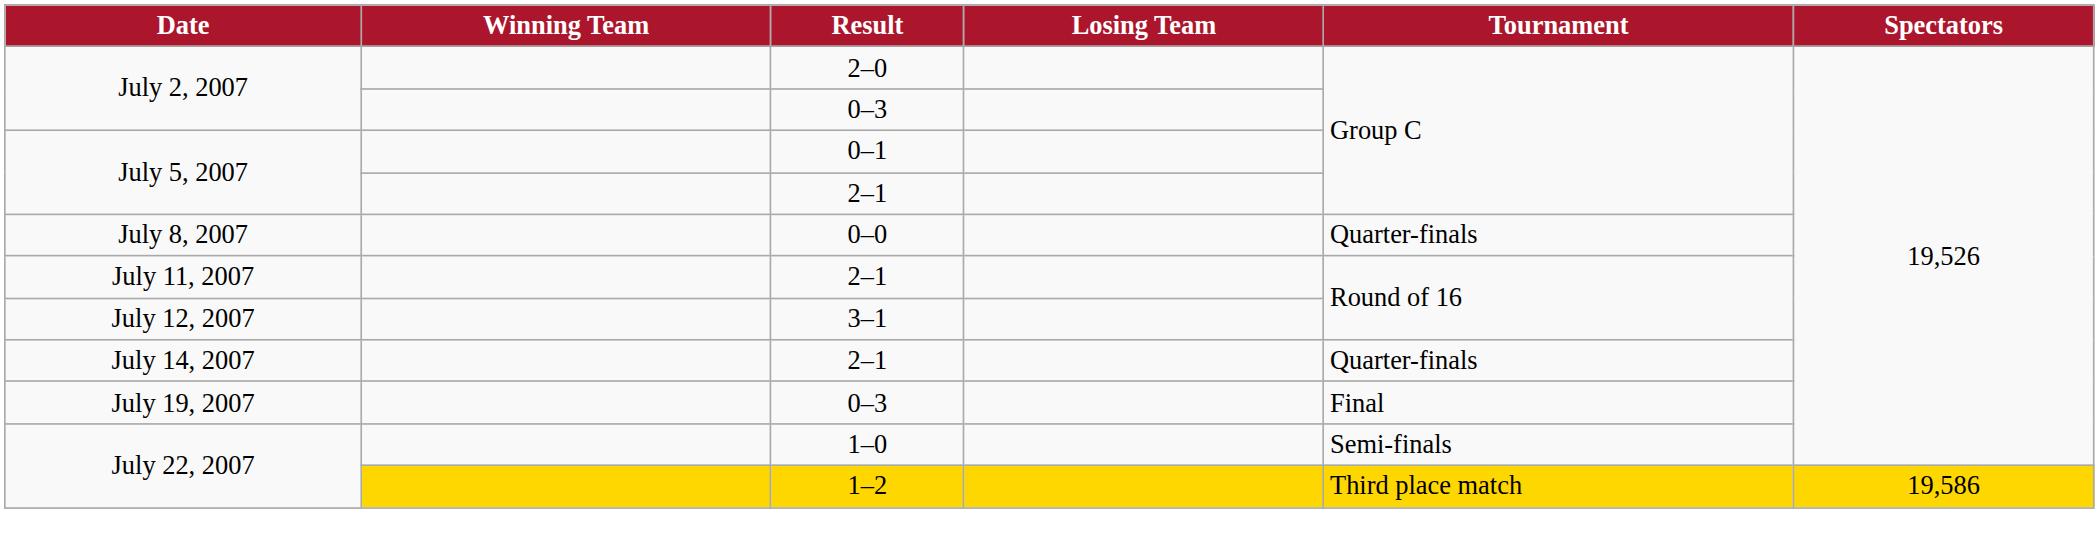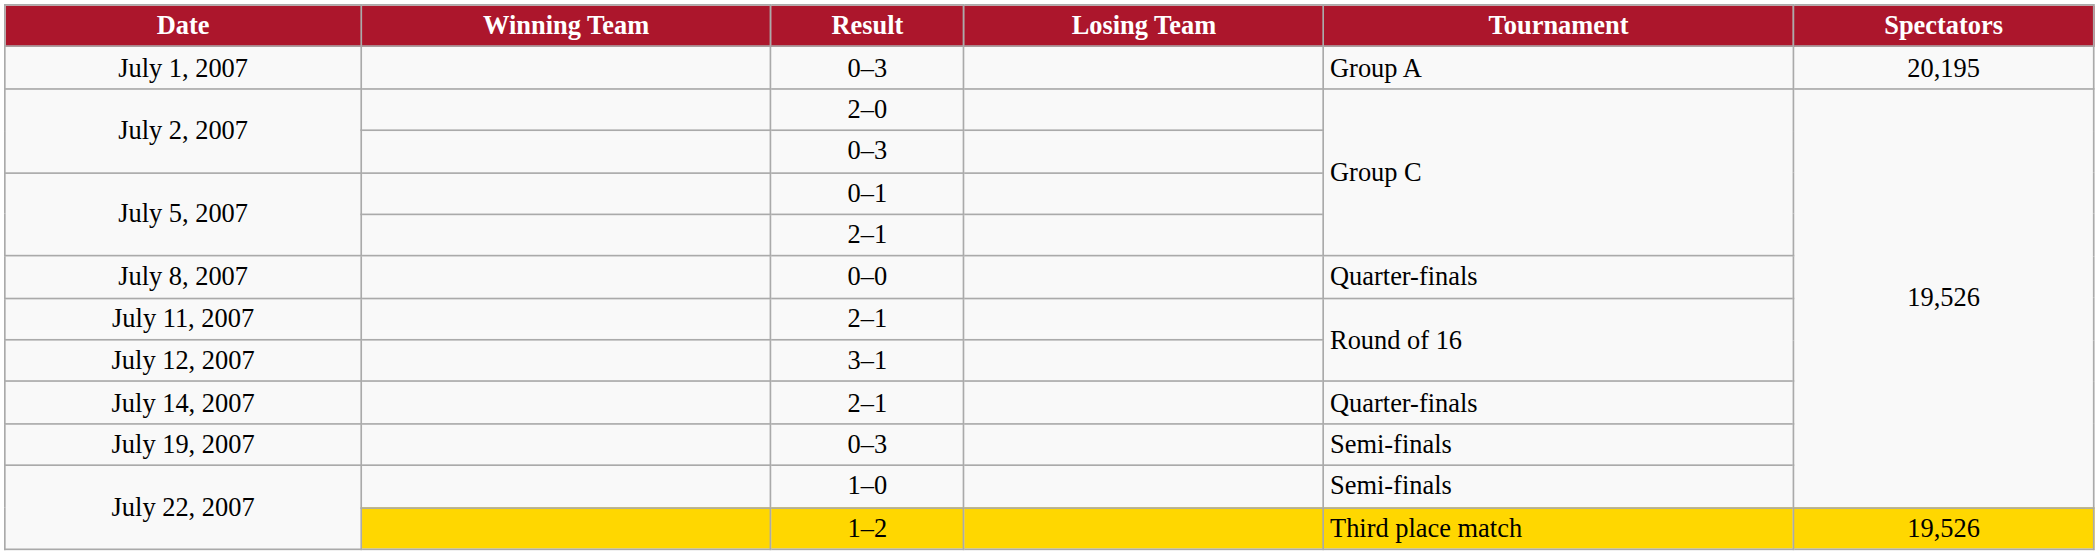+ row: (183, 67)
(1357, 402) Final -> (1391, 444) Semi-finals
(1944, 485) 19,586 -> (1944, 527) 19,526
